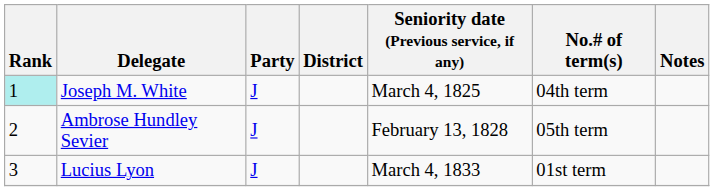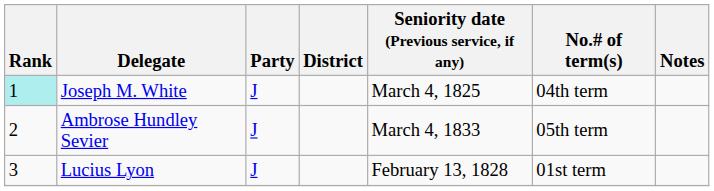(440, 130) February 13, 1828 -> (426, 130) March 4, 1833
(426, 170) March 4, 1833 -> (440, 170) February 13, 1828
